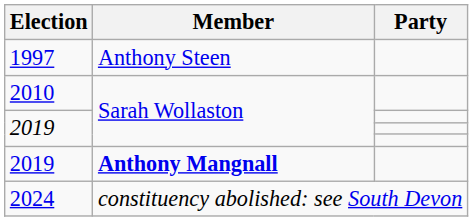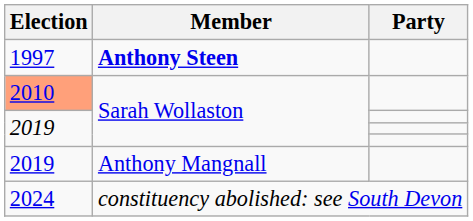(164, 57) normal -> (168, 57) bold
(32, 92) no background -> (32, 92) lightsalmon background
(188, 163) bold -> (182, 163) normal
